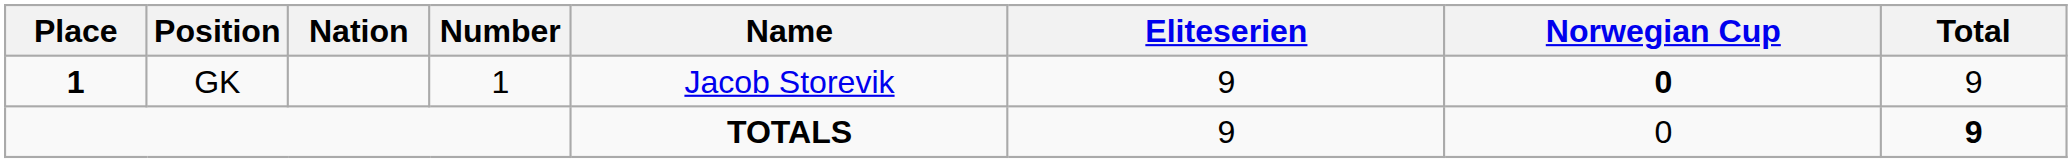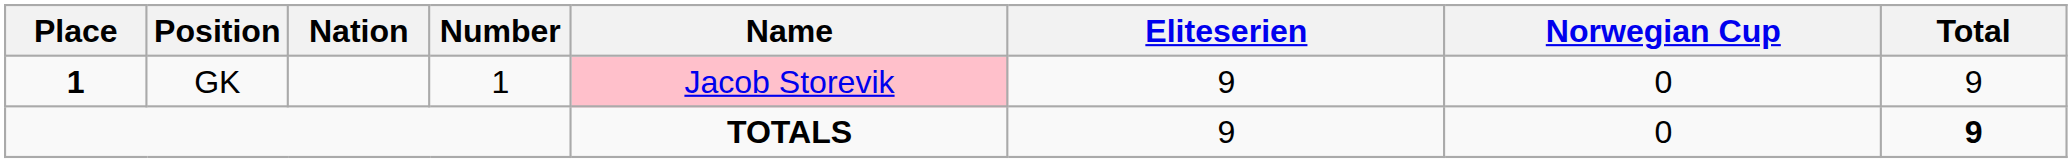(789, 81) no background -> (789, 81) pink background
(1663, 81) bold -> (1663, 81) normal
